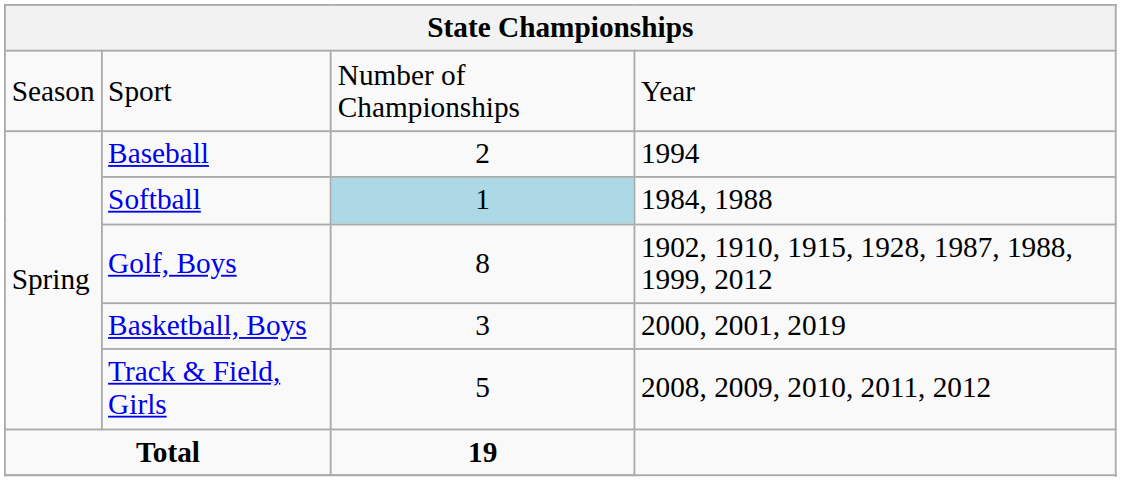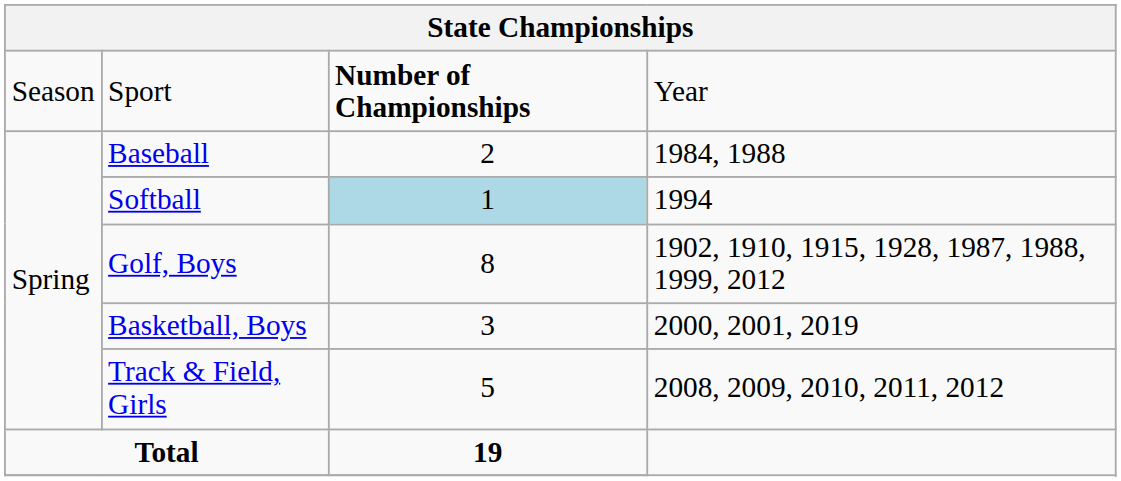(429, 90) normal -> (433, 90) bold
(670, 153) 1994 -> (720, 153) 1984, 1988
(707, 199) 1984, 1988 -> (683, 199) 1994
